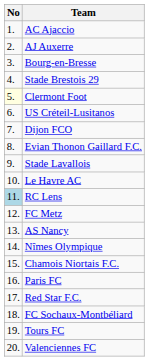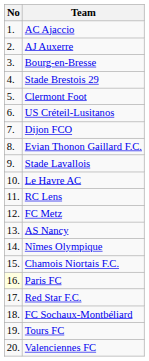(11, 96) lightyellow background -> (11, 96) no background
(13, 197) lightblue background -> (13, 197) no background
(13, 280) no background -> (13, 280) lightyellow background
